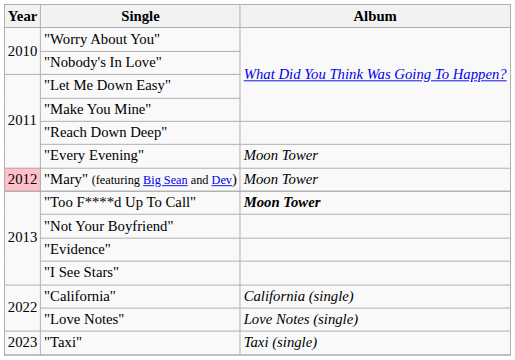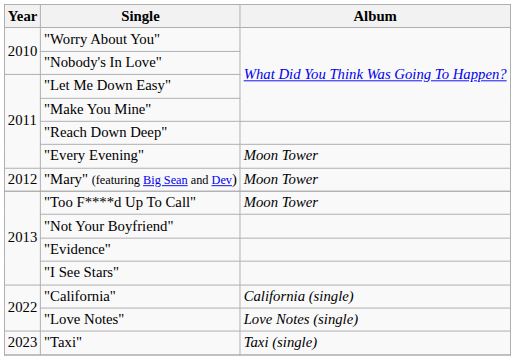(23, 179) pink background -> (23, 179) no background
(282, 202) bold -> (281, 202) normal
